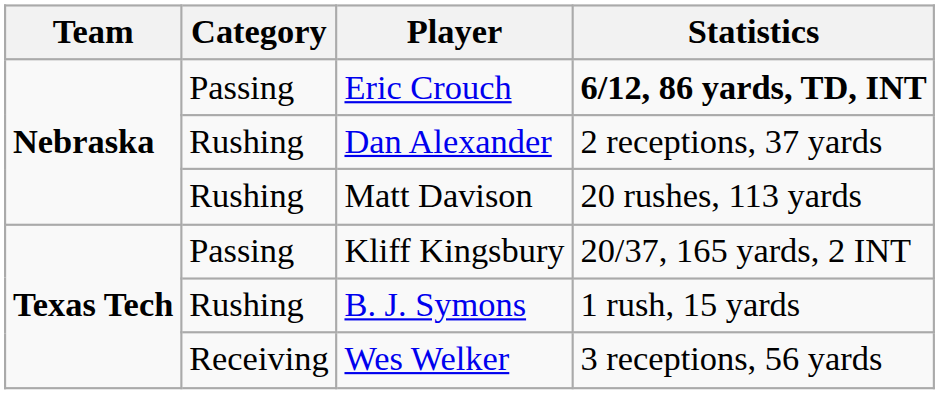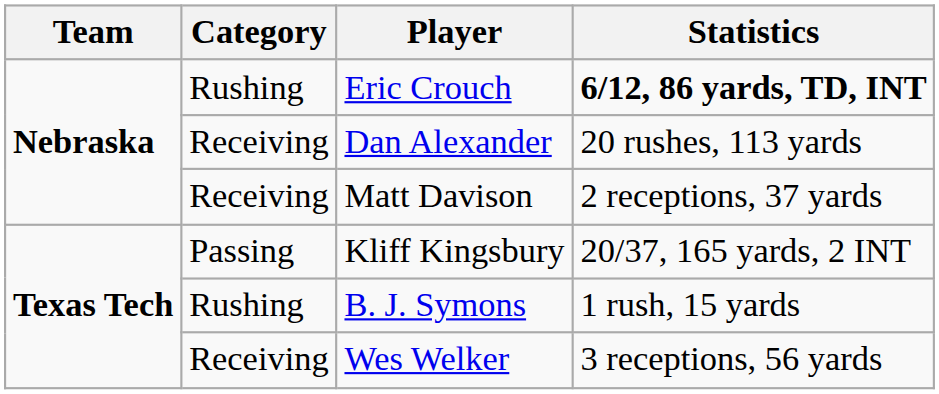(242, 86) Passing -> (246, 86) Rushing
(246, 141) Rushing -> (259, 141) Receiving
(731, 141) 2 receptions, 37 yards -> (721, 141) 20 rushes, 113 yards
(246, 195) Rushing -> (259, 195) Receiving
(721, 195) 20 rushes, 113 yards -> (731, 195) 2 receptions, 37 yards
